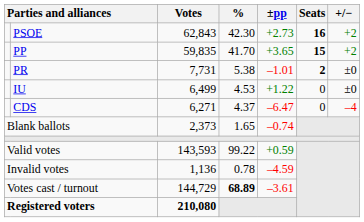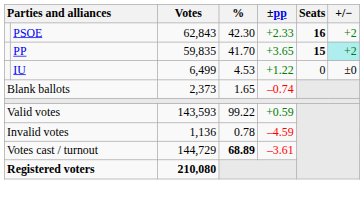(280, 32) +2.73 -> (280, 32) +2.33
(350, 51) no background -> (350, 51) paleturquoise background
- row: (21, 70)
- row: (25, 107)
